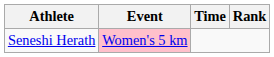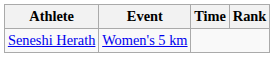(145, 40) pink background -> (145, 40) no background
